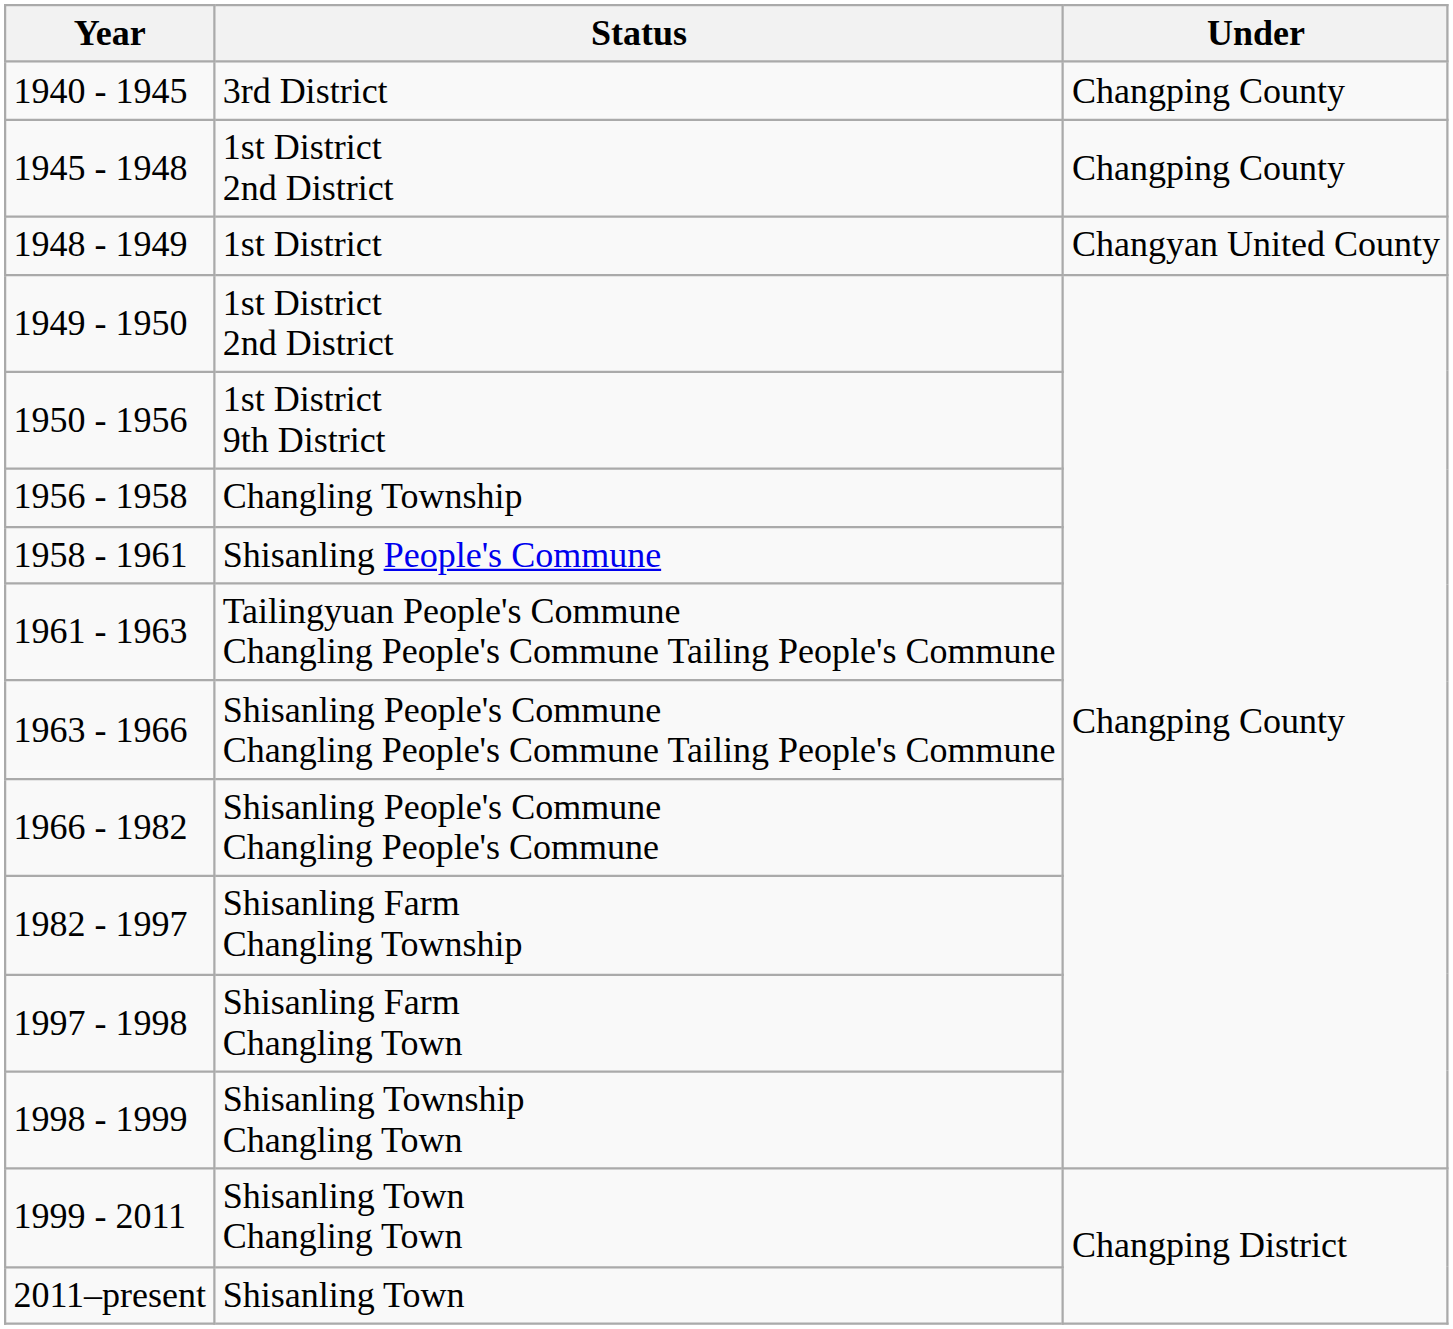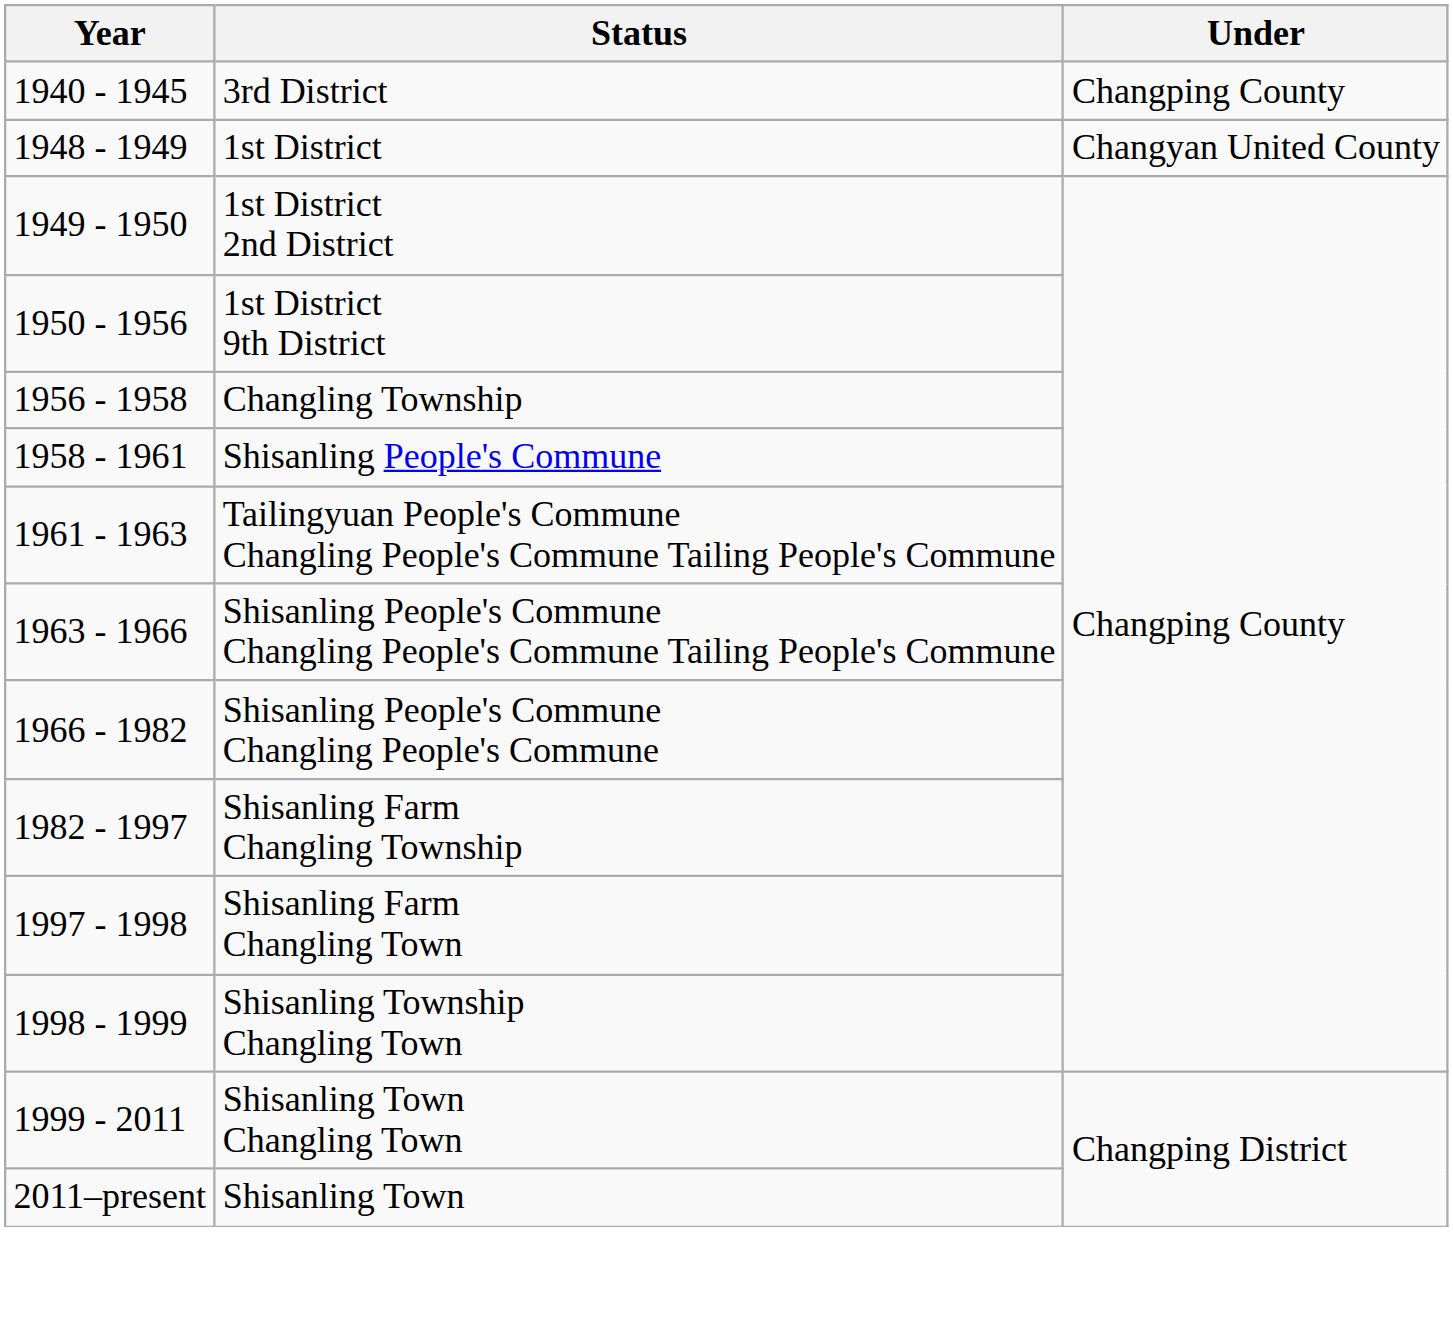- row: (100, 167)
